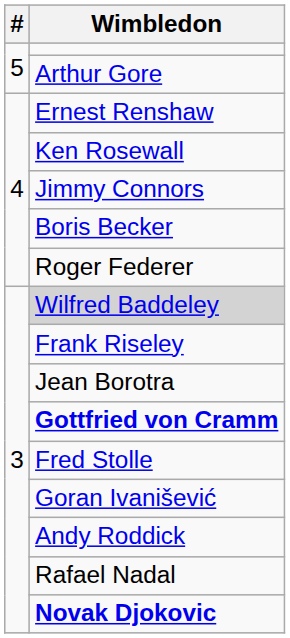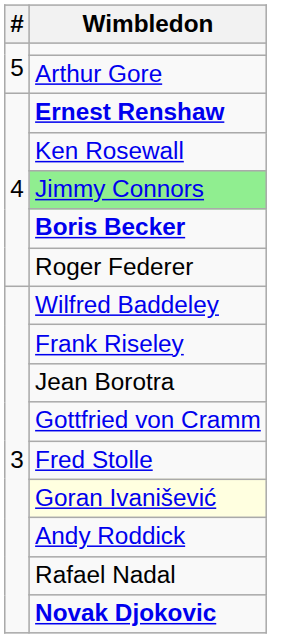(124, 112) normal -> (130, 112) bold
(120, 189) no background -> (120, 189) lightgreen background
(104, 228) normal -> (110, 228) bold
(127, 305) lightgrey background -> (127, 305) no background
(157, 421) bold -> (148, 421) normal
(126, 498) no background -> (126, 498) lightyellow background
